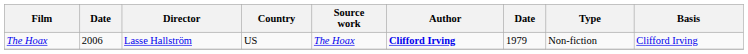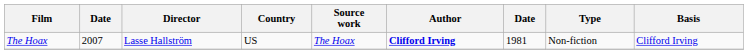(92, 40) 2006 -> (92, 40) 2007
(516, 40) 1979 -> (516, 40) 1981
